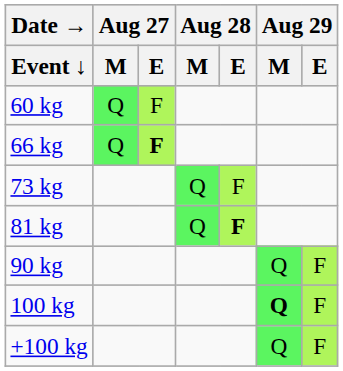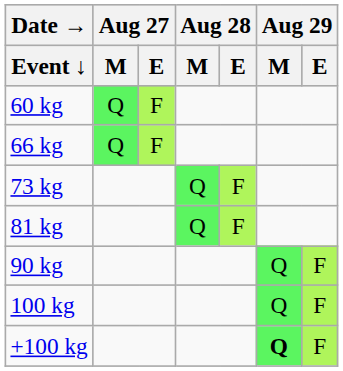(157, 145) bold -> (157, 145) normal
(238, 225) bold -> (238, 225) normal
(279, 306) bold -> (279, 306) normal
(279, 346) normal -> (279, 346) bold
